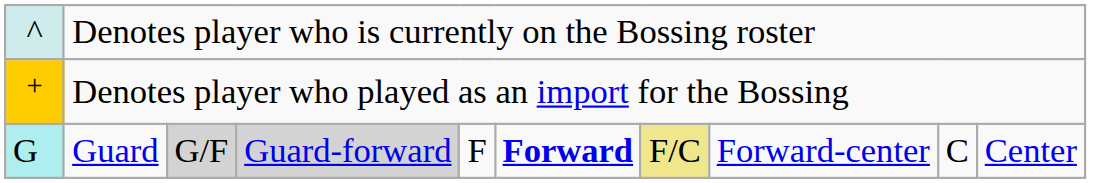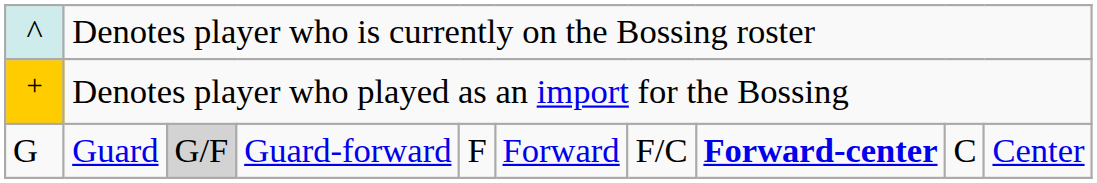(26, 150) paleturquoise background -> (26, 150) no background
(348, 150) lightgrey background -> (348, 150) no background
(568, 150) bold -> (561, 150) normal
(675, 150) khaki background -> (662, 150) no background
(823, 150) normal -> (820, 150) bold
